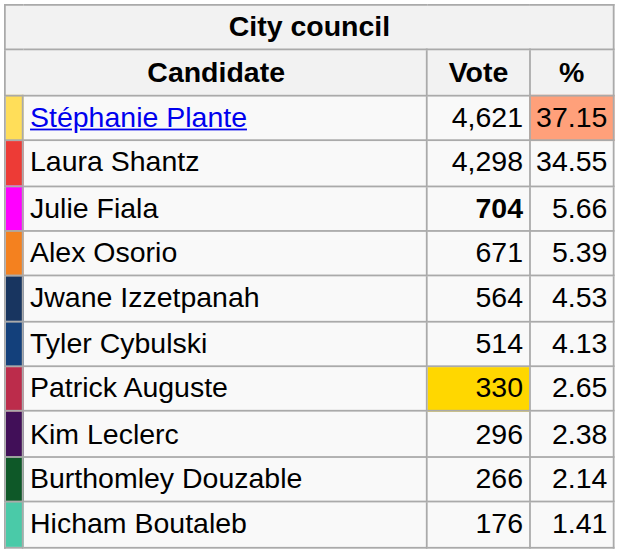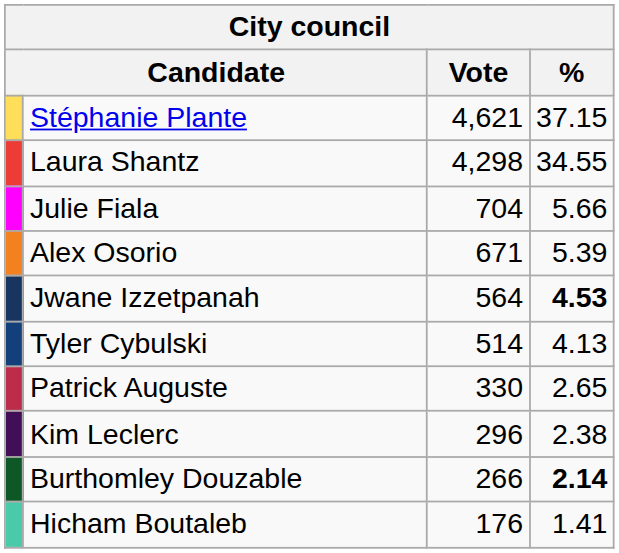(572, 117) lightsalmon background -> (572, 117) no background
(499, 207) bold -> (499, 207) normal
(580, 298) normal -> (580, 298) bold
(499, 388) gold background -> (499, 388) no background
(580, 478) normal -> (580, 478) bold
